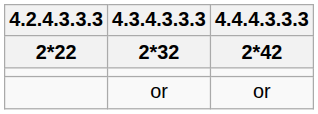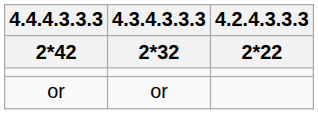columns swapped: (56, 51) <-> (262, 51)
